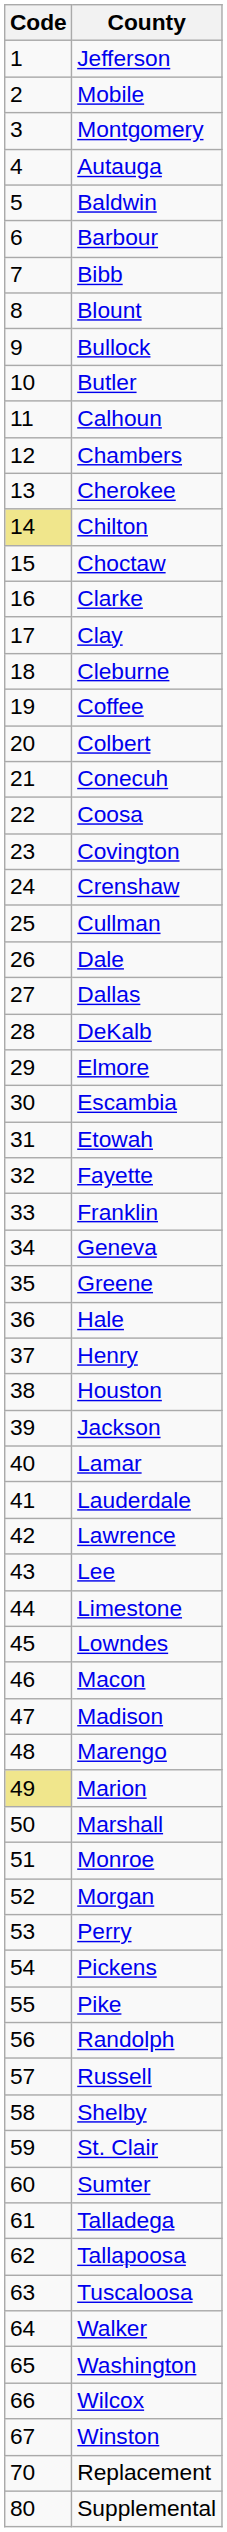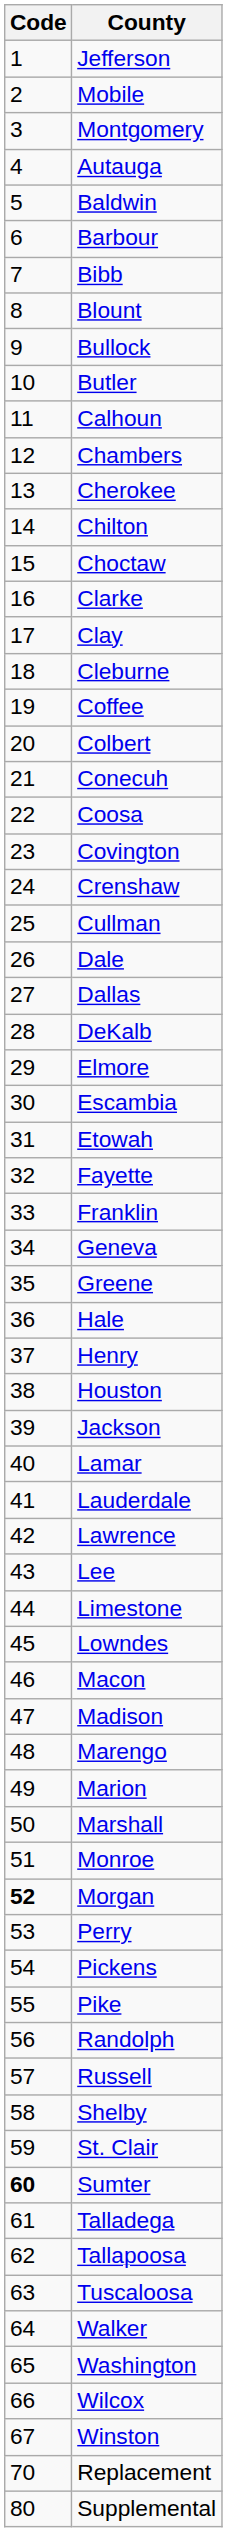(23, 526) khaki background -> (23, 526) no background
(23, 1788) khaki background -> (23, 1788) no background
(23, 1896) normal -> (23, 1896) bold
(23, 2184) normal -> (23, 2184) bold
